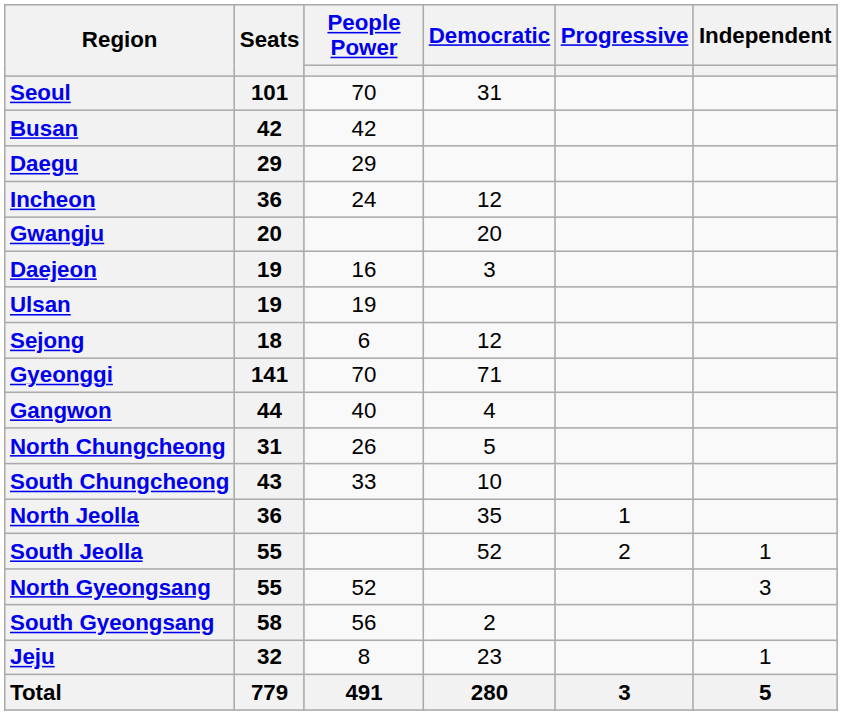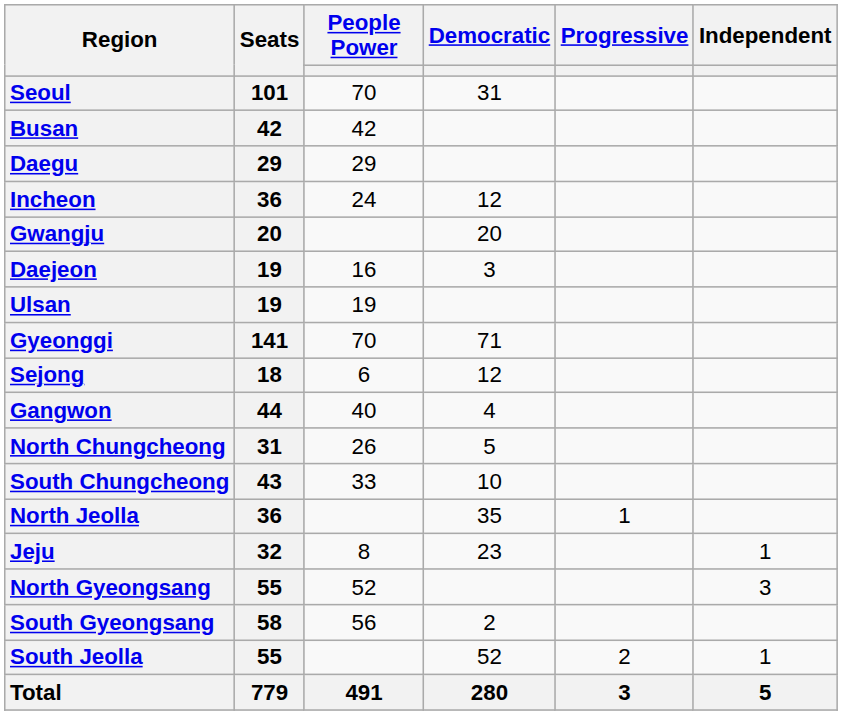rows swapped: (47, 340) <-> (61, 375)
rows swapped: (76, 552) <-> (32, 658)
